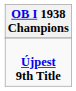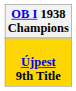(38, 69) no background -> (38, 69) gold background
